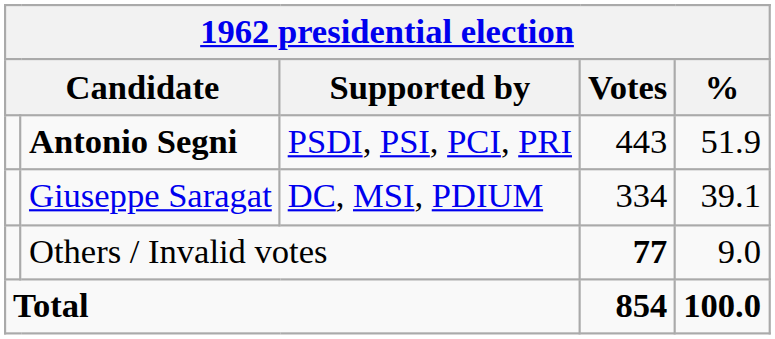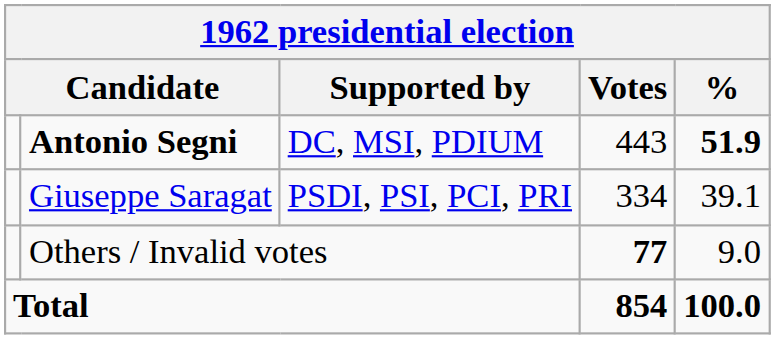(430, 141) PSDI, PSI, PCI, PRI -> (415, 141) DC, MSI, PDIUM
(731, 141) normal -> (731, 141) bold
(415, 196) DC, MSI, PDIUM -> (430, 196) PSDI, PSI, PCI, PRI
